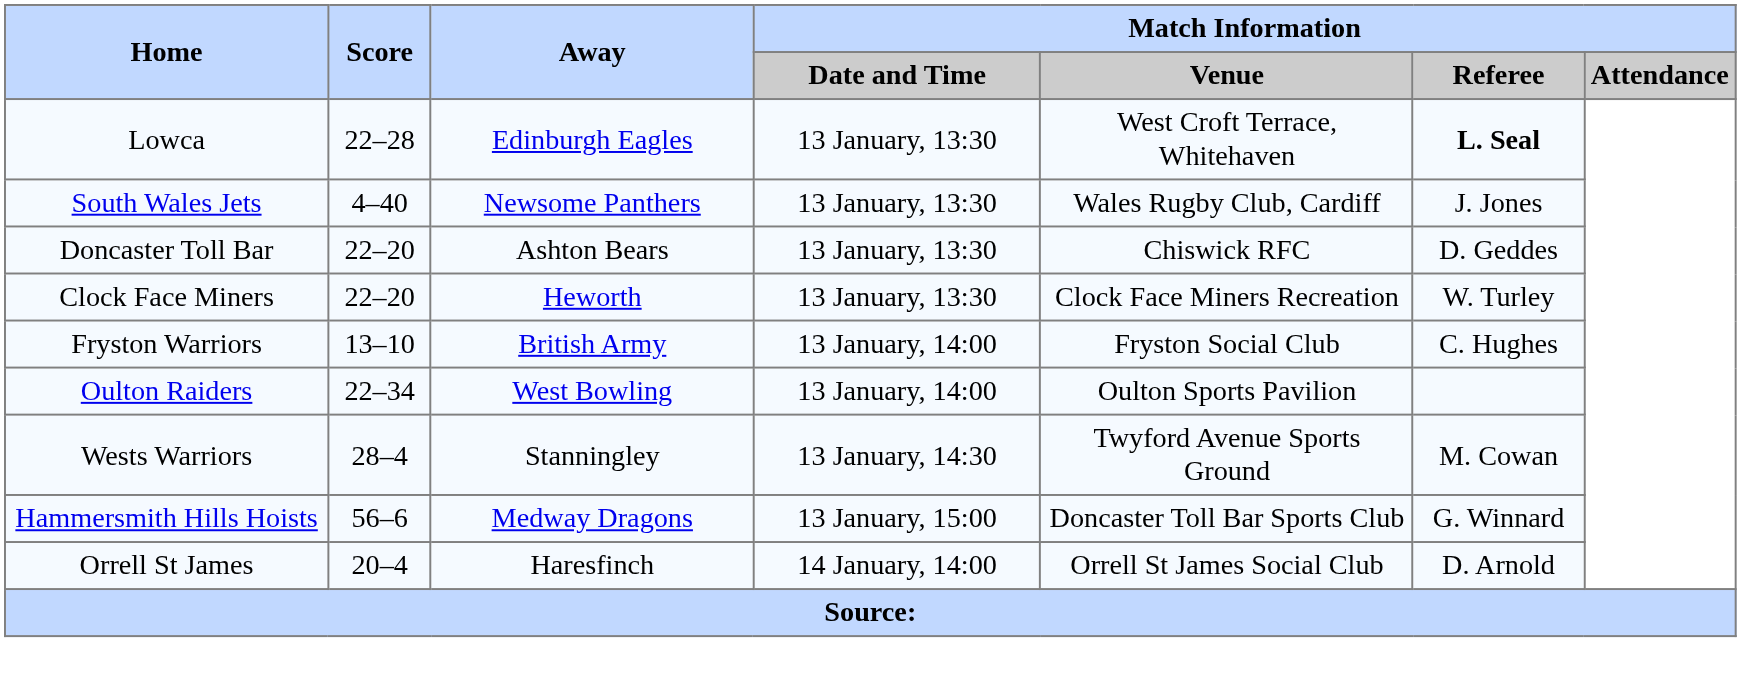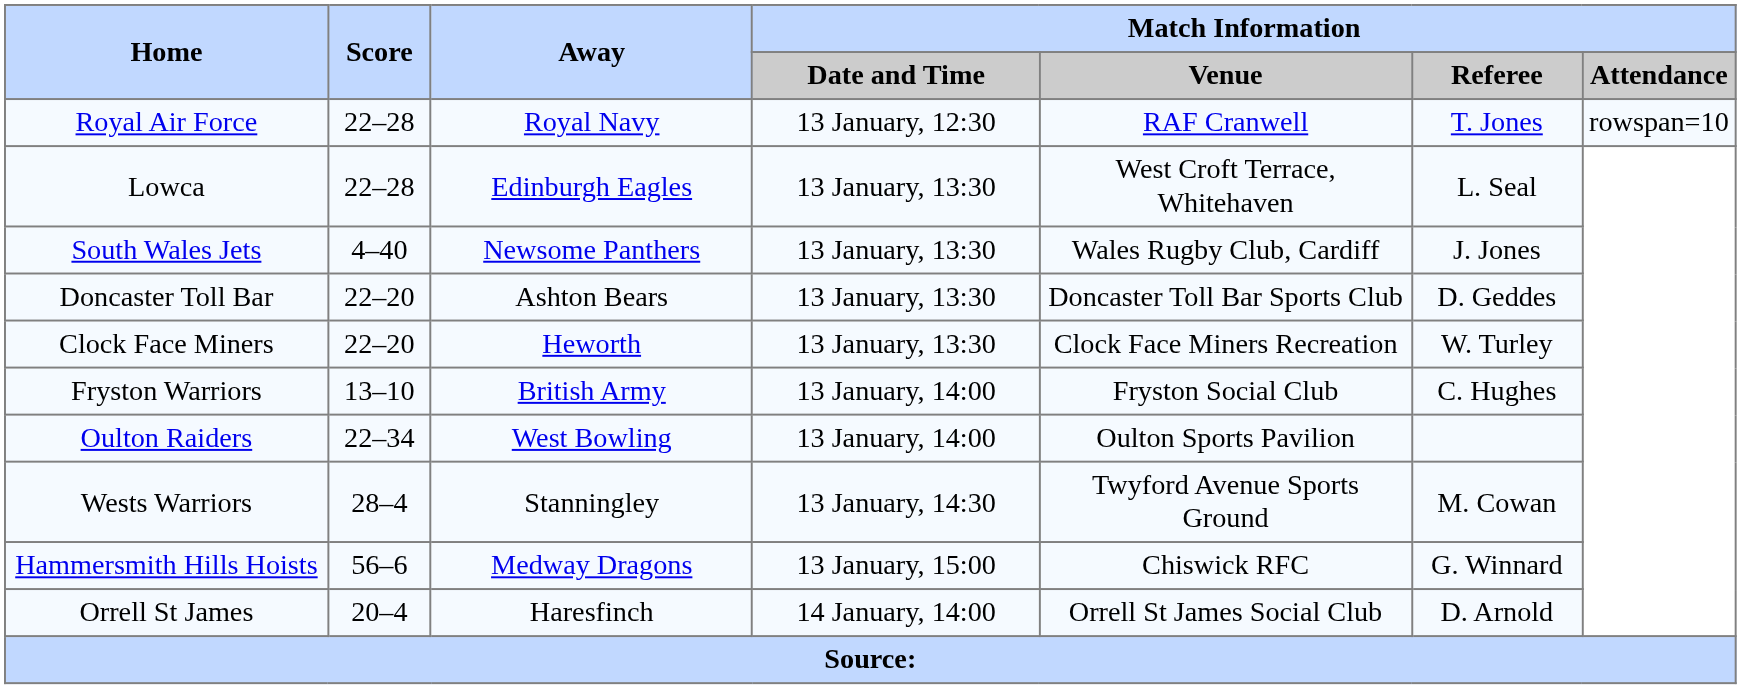+ row: (166, 122)
(1499, 138) bold -> (1497, 185) normal
(1227, 249) Chiswick RFC -> (1226, 296) Doncaster Toll Bar Sports Club
(1227, 518) Doncaster Toll Bar Sports Club -> (1226, 565) Chiswick RFC
